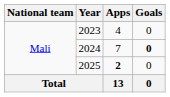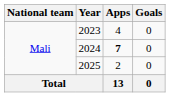(118, 48) normal -> (118, 48) bold
(149, 48) bold -> (149, 48) normal
(118, 65) bold -> (118, 65) normal
